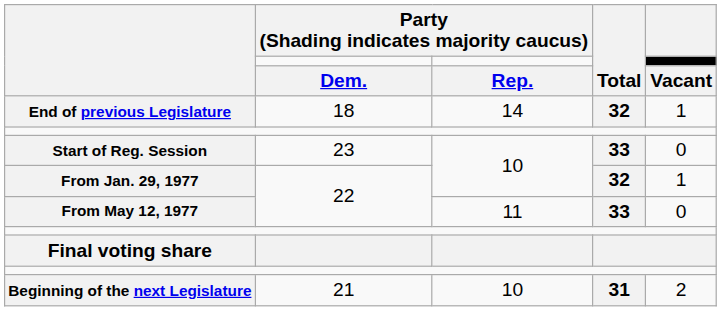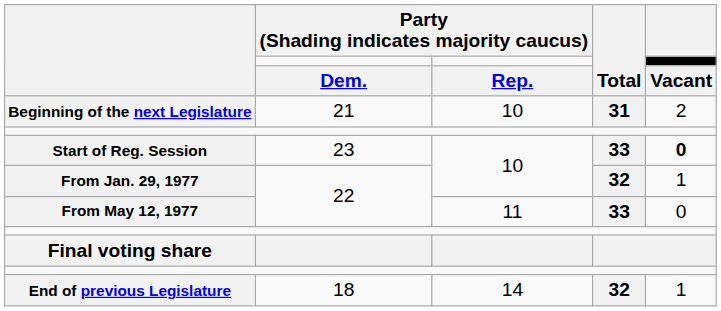rows swapped: (130, 111) <-> (130, 290)
(681, 150) normal -> (681, 150) bold
